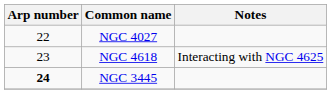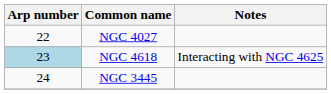(43, 57) no background -> (43, 57) lightblue background
(43, 78) bold -> (43, 78) normal
